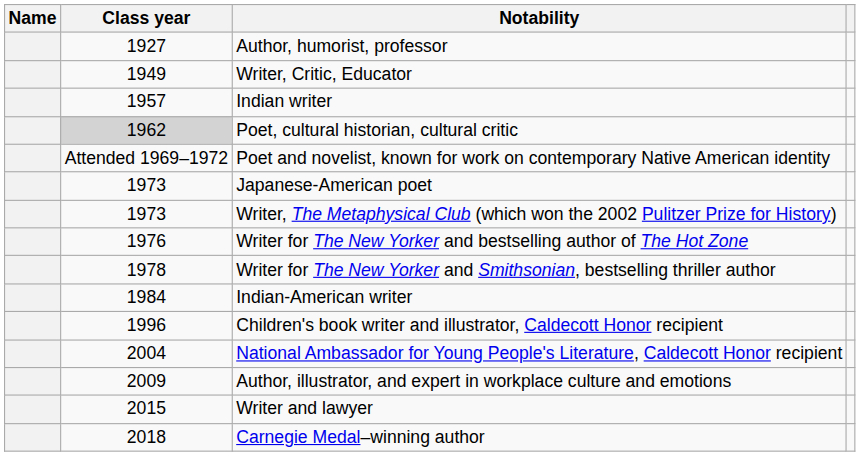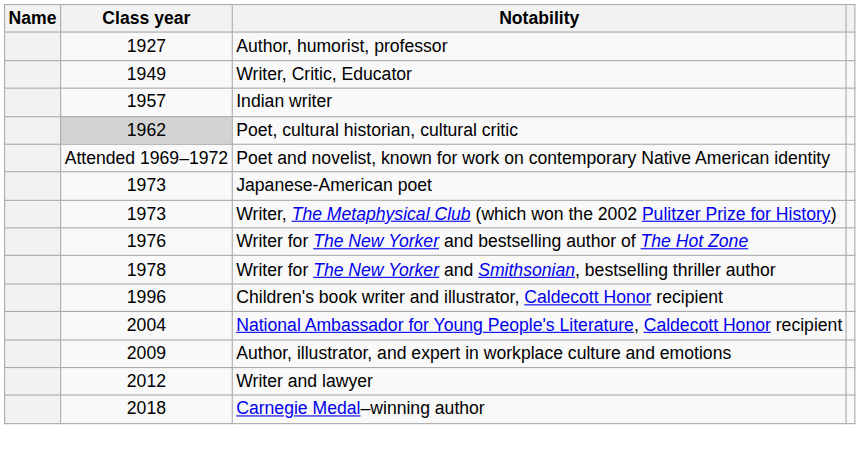- row: (324, 297)
(146, 409) 2015 -> (146, 381) 2012
